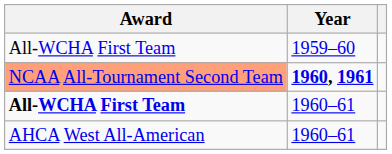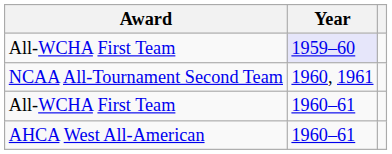(323, 47) no background -> (323, 47) lavender background
(146, 76) lightsalmon background -> (146, 76) no background
(332, 76) bold -> (332, 76) normal
(97, 105) bold -> (92, 105) normal
